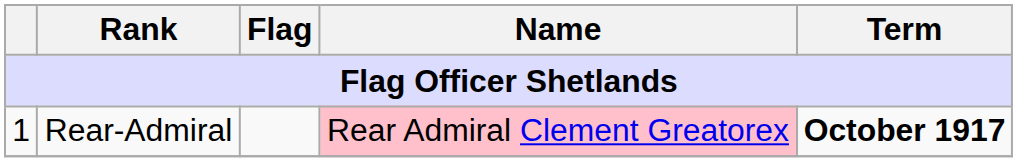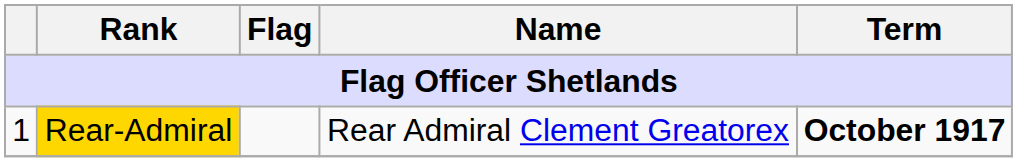(139, 130) no background -> (139, 130) gold background
(558, 130) pink background -> (558, 130) no background
